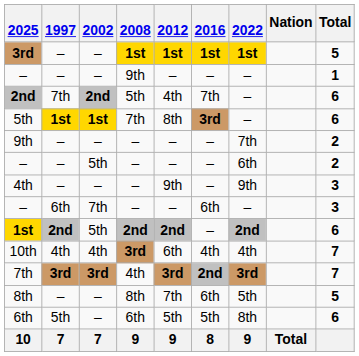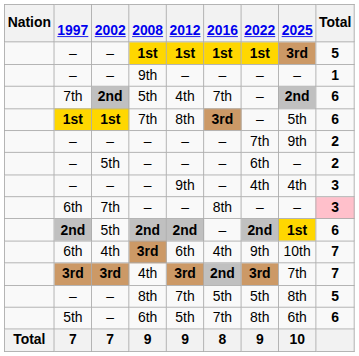columns swapped: (291, 23) <-> (23, 31)
(247, 185) 9th -> (260, 185) 4th
(210, 207) 6th -> (222, 207) 8th
(335, 207) no background -> (335, 207) pink background
(61, 251) 4th -> (73, 251) 6th
(247, 251) 4th -> (260, 251) 9th
(210, 296) 6th -> (222, 296) 5th
(210, 318) 5th -> (222, 318) 7th
